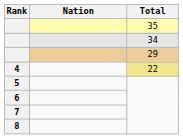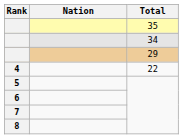(153, 69) khaki background -> (153, 69) no background
